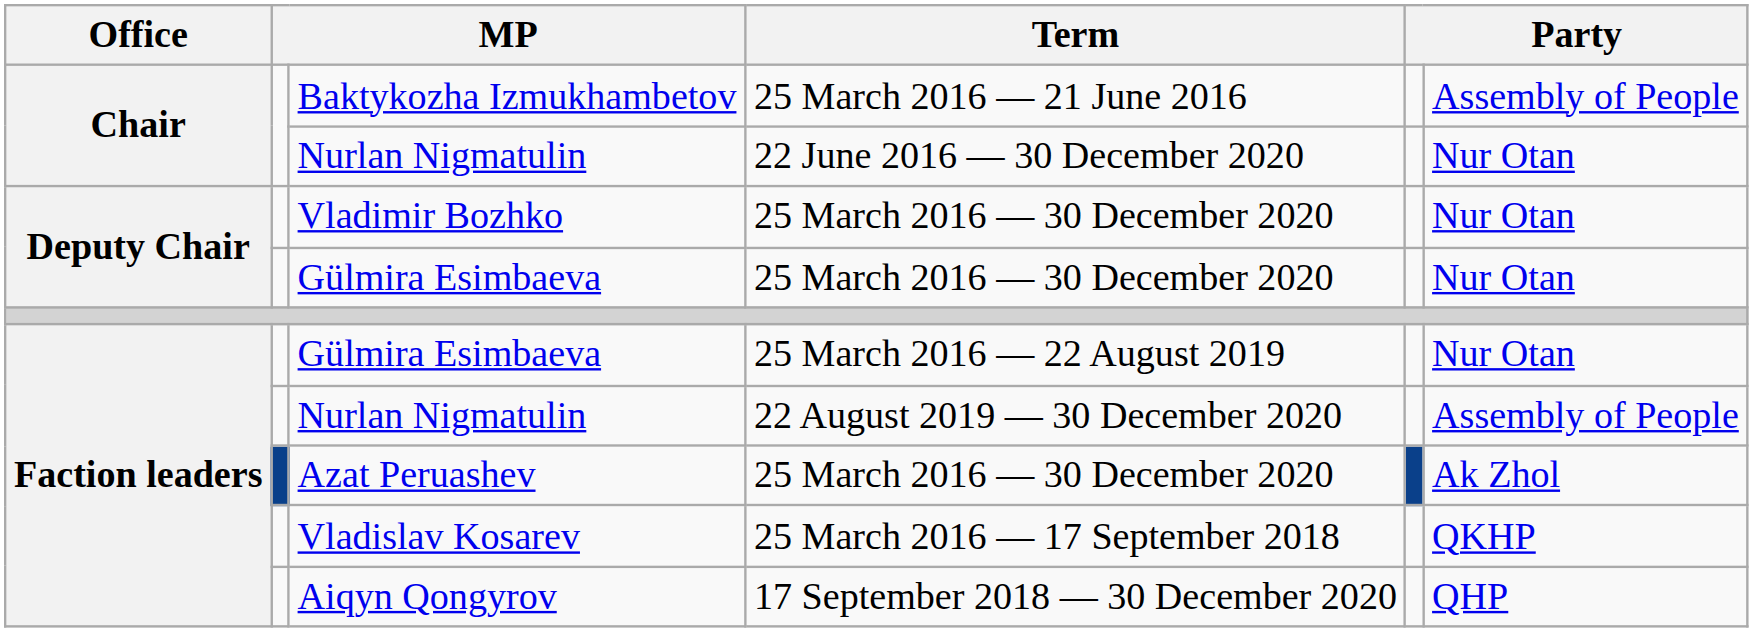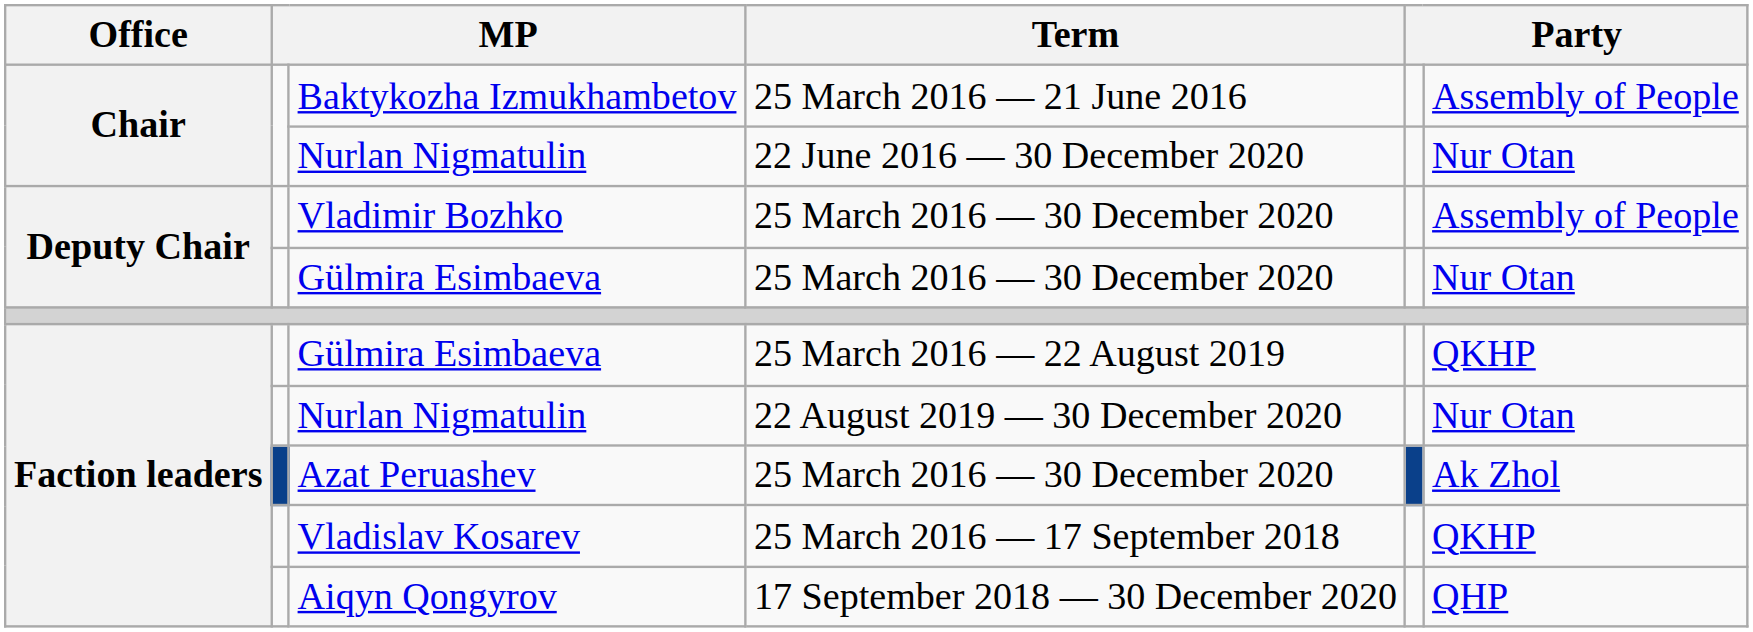(1503, 215) Nur Otan -> (1585, 215) Assembly of People
(1503, 354) Nur Otan -> (1484, 354) QKHP
(1585, 414) Assembly of People -> (1503, 414) Nur Otan
